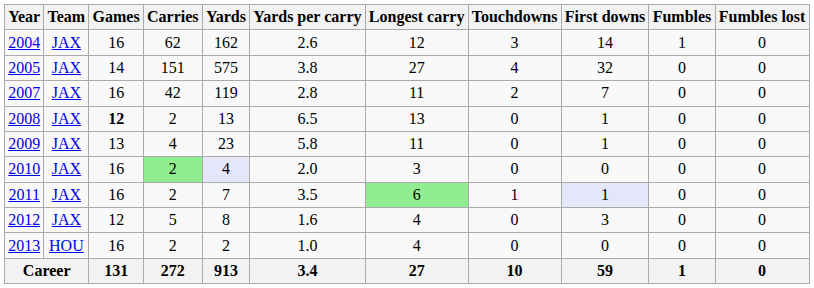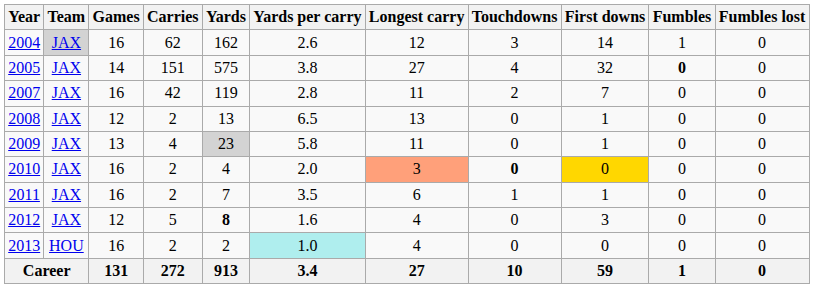(66, 42) no background -> (66, 42) lightgrey background
(682, 67) normal -> (682, 67) bold
(116, 118) bold -> (116, 118) normal
(226, 144) no background -> (226, 144) lightgrey background
(173, 169) lightgreen background -> (173, 169) no background
(226, 169) lavender background -> (226, 169) no background
(417, 169) no background -> (417, 169) lightsalmon background
(515, 169) normal -> (515, 169) bold
(605, 169) no background -> (605, 169) gold background
(417, 194) lightgreen background -> (417, 194) no background
(605, 194) lavender background -> (605, 194) no background
(226, 220) normal -> (226, 220) bold
(307, 245) no background -> (307, 245) paleturquoise background
